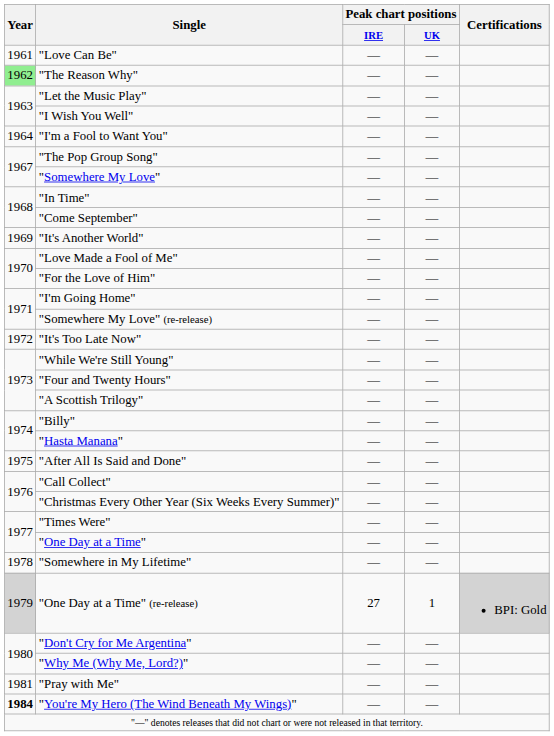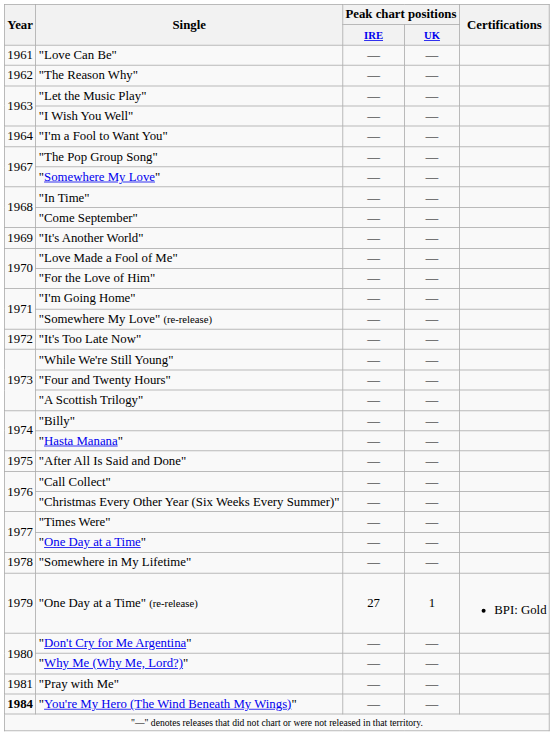(20, 75) lightgreen background -> (20, 75) no background
(20, 603) lightgrey background -> (20, 603) no background
(504, 610) lightgrey background -> (504, 610) no background
